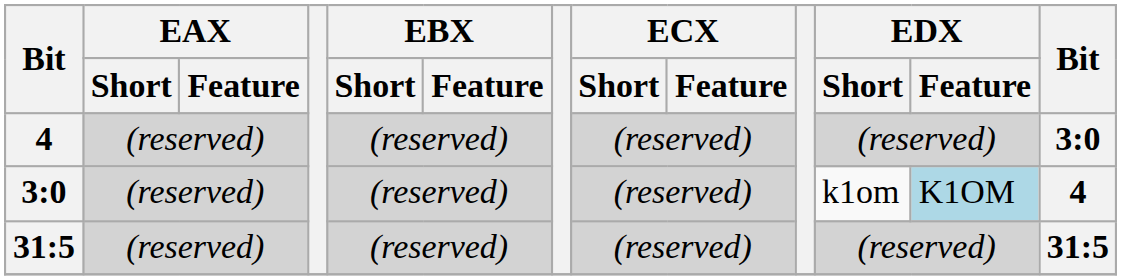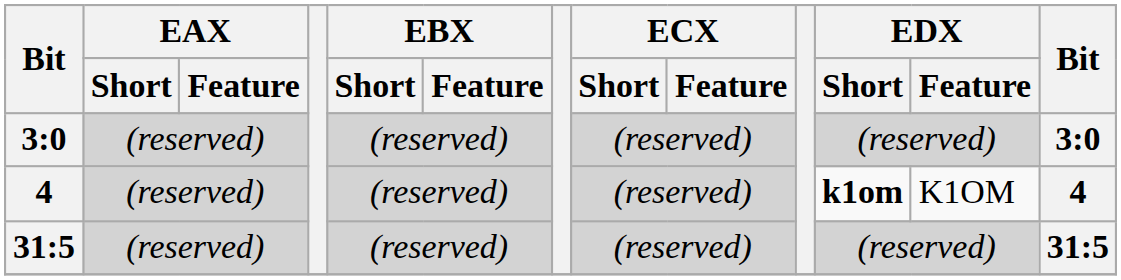(44, 138) 4 -> (44, 138) 3:0
(44, 192) 3:0 -> (44, 192) 4
(861, 192) normal -> (863, 192) bold
(967, 192) lightblue background -> (967, 192) no background
